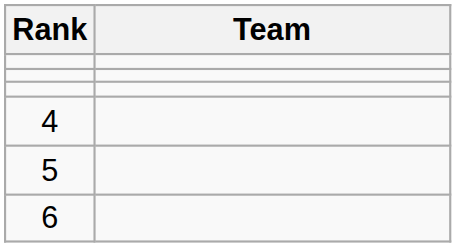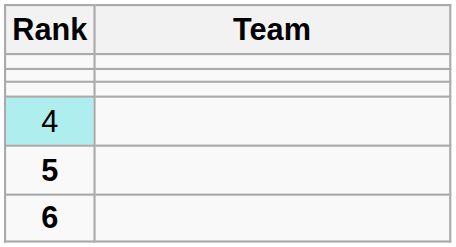(50, 121) no background -> (50, 121) paleturquoise background
(50, 170) normal -> (50, 170) bold
(50, 218) normal -> (50, 218) bold
